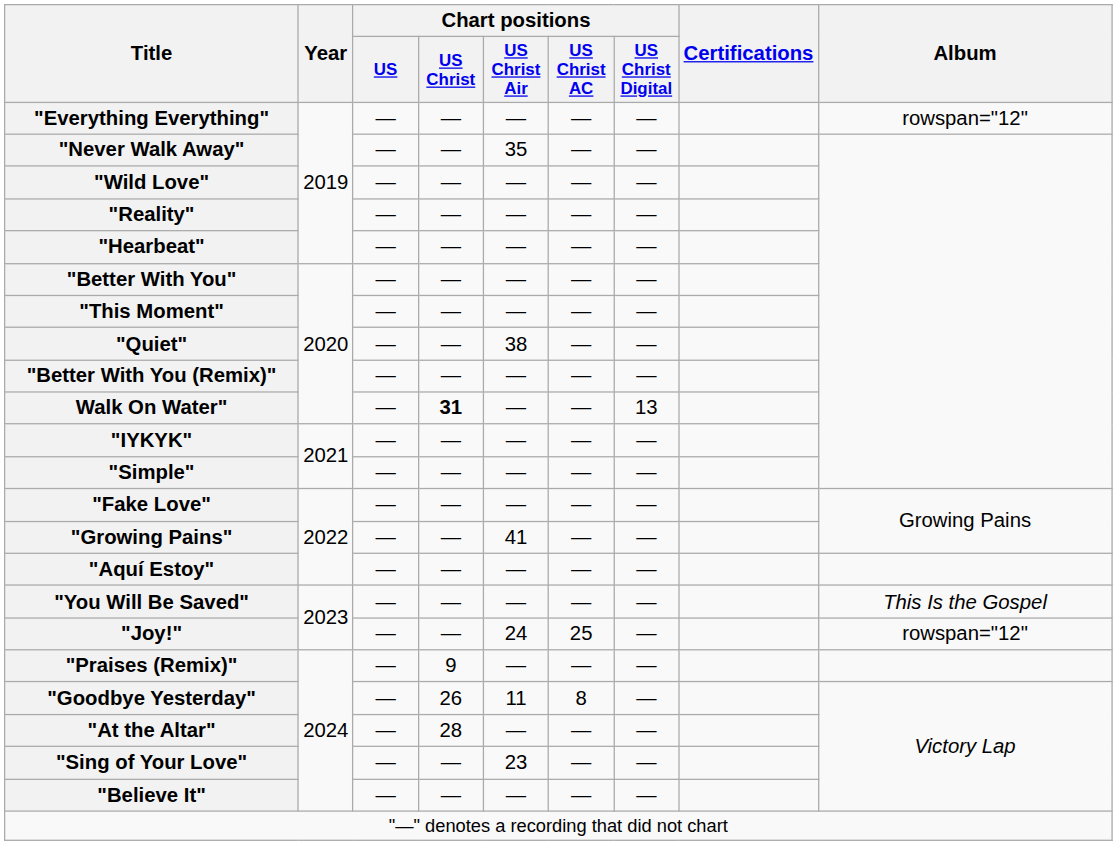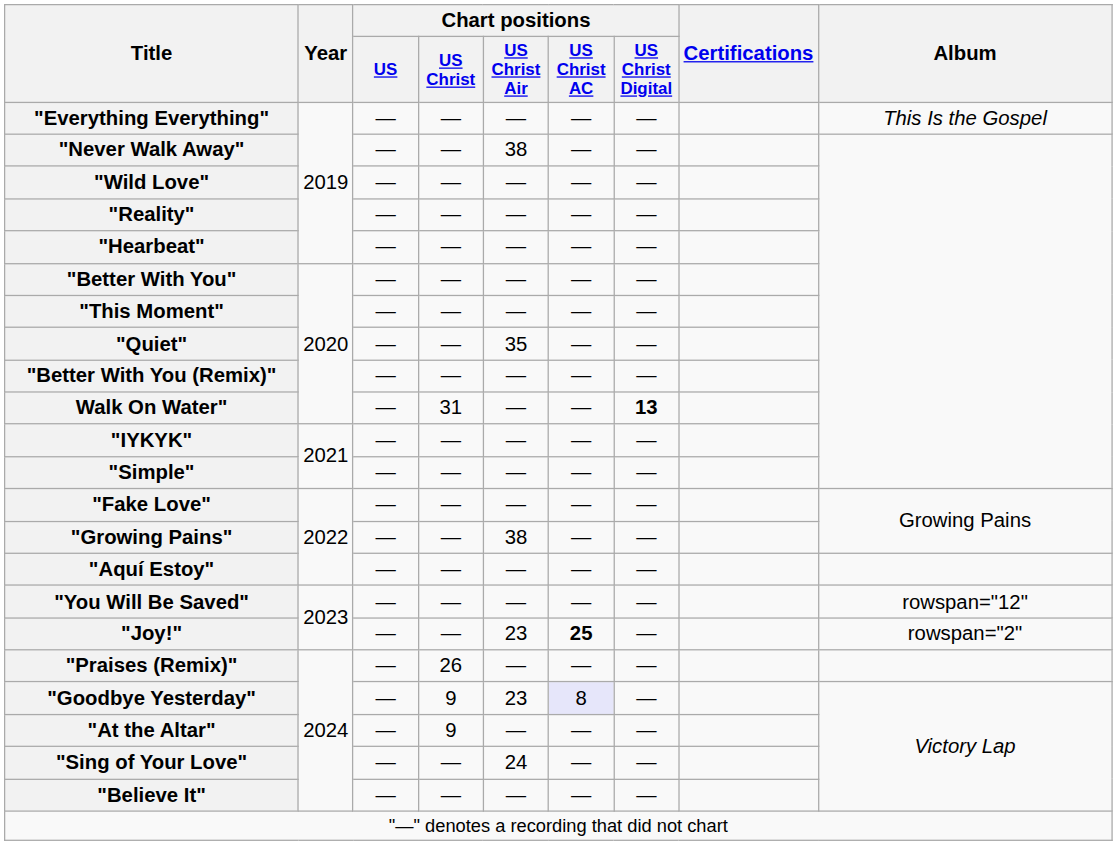(965, 118) rowspan="12" -> (965, 118) This Is the Gospel
(516, 150) 35 -> (516, 150) 38
(516, 343) 38 -> (516, 343) 35
(451, 408) bold -> (451, 408) normal
(646, 408) normal -> (646, 408) bold
(516, 536) 41 -> (516, 536) 38
(965, 601) This Is the Gospel -> (965, 601) rowspan="12"
(516, 633) 24 -> (516, 633) 23
(581, 633) normal -> (581, 633) bold
(965, 633) rowspan="12" -> (965, 633) rowspan="2"
(451, 665) 9 -> (451, 665) 26
(451, 698) 26 -> (451, 698) 9
(516, 698) 11 -> (516, 698) 23
(581, 698) no background -> (581, 698) lavender background
(451, 730) 28 -> (451, 730) 9
(516, 762) 23 -> (516, 762) 24
